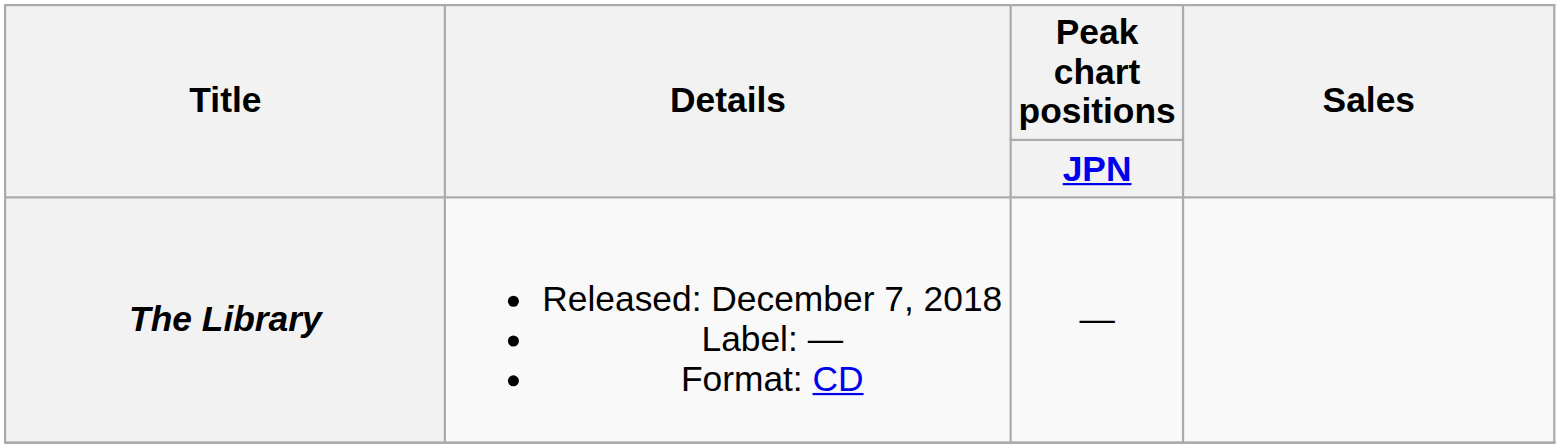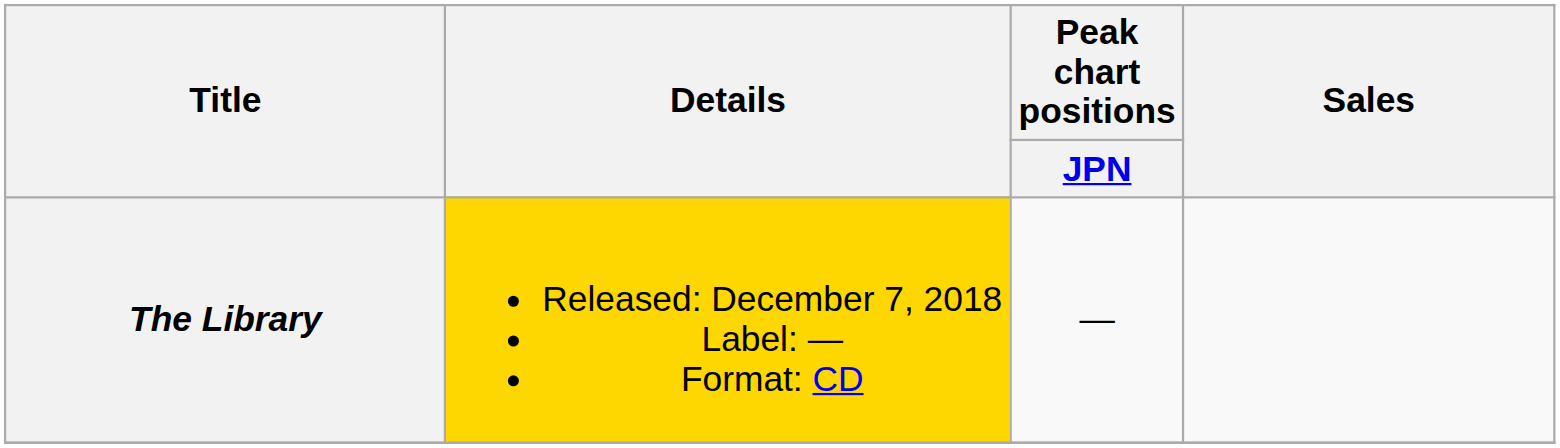(728, 340) no background -> (728, 340) gold background
